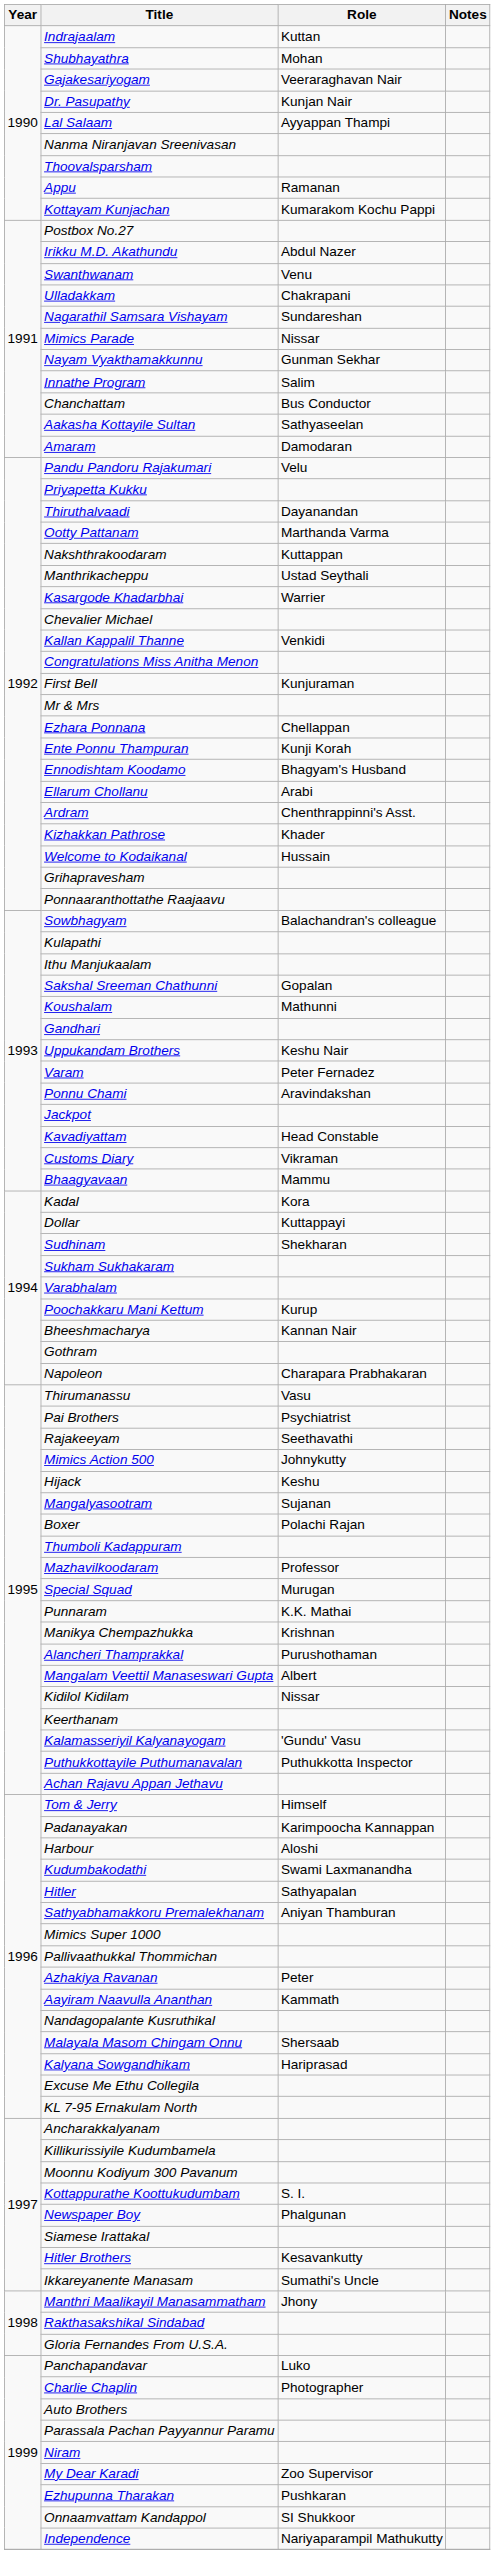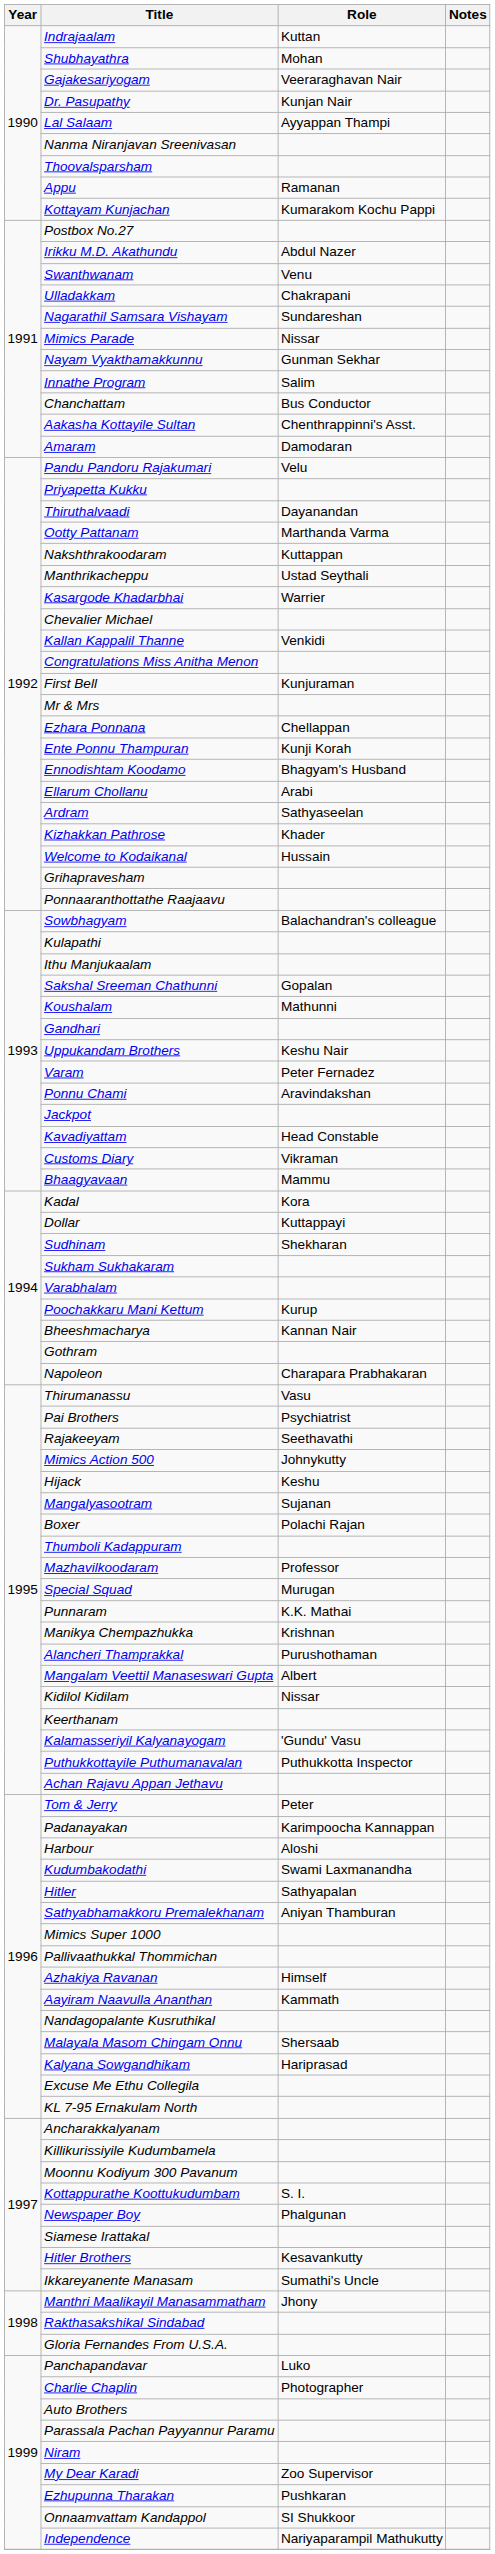(322, 425) Sathyaseelan -> (348, 425) Chenthrappinni's Asst.
(348, 813) Chenthrappinni's Asst. -> (322, 813) Sathyaseelan
(304, 1805) Himself -> (297, 1805) Peter
(297, 1978) Peter -> (304, 1978) Himself
